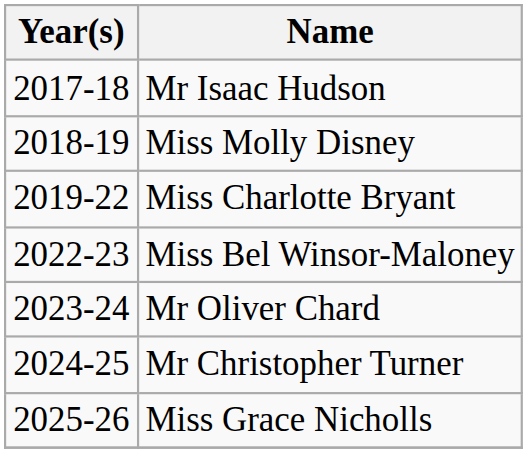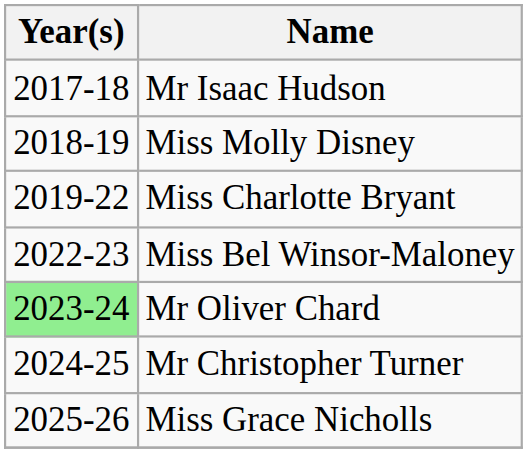(71, 308) no background -> (71, 308) lightgreen background
